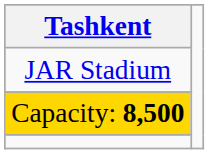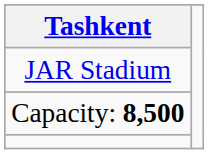(98, 112) gold background -> (98, 112) no background
